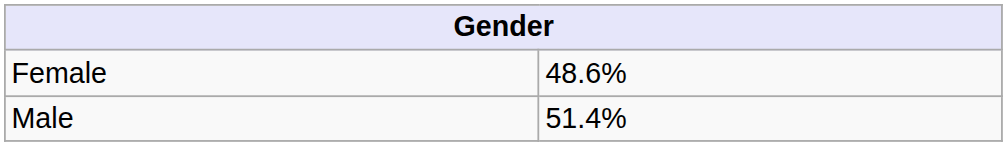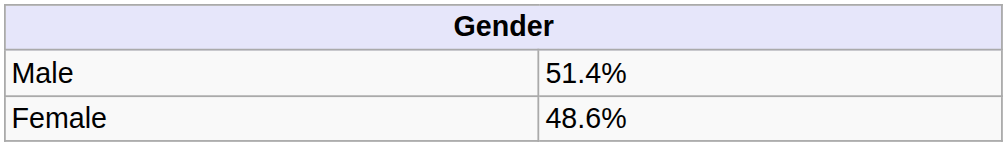rows swapped: (43, 118) <-> (59, 72)
